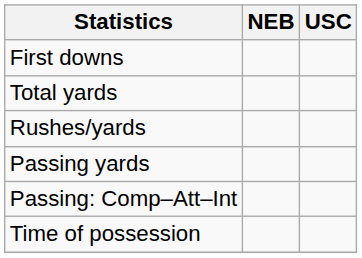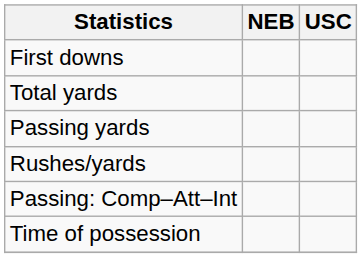rows swapped: (78, 128) <-> (80, 163)
